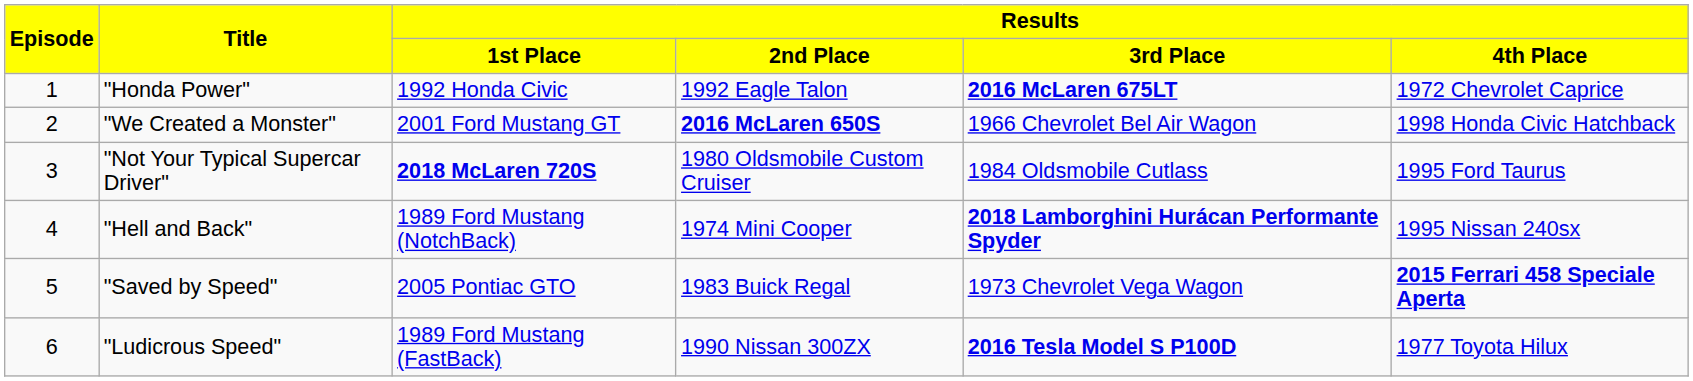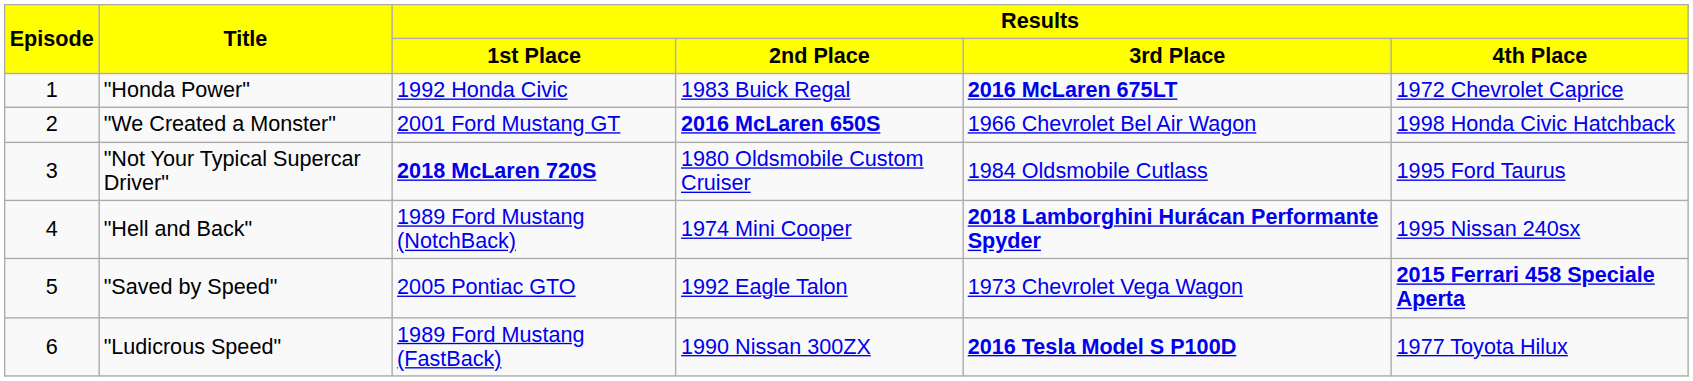(764, 90) 1992 Eagle Talon -> (766, 90) 1983 Buick Regal
(766, 287) 1983 Buick Regal -> (764, 287) 1992 Eagle Talon
